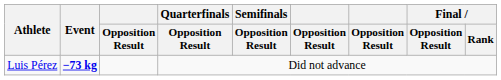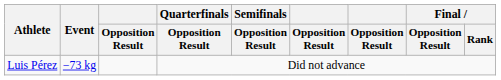(80, 65) bold -> (79, 65) normal
